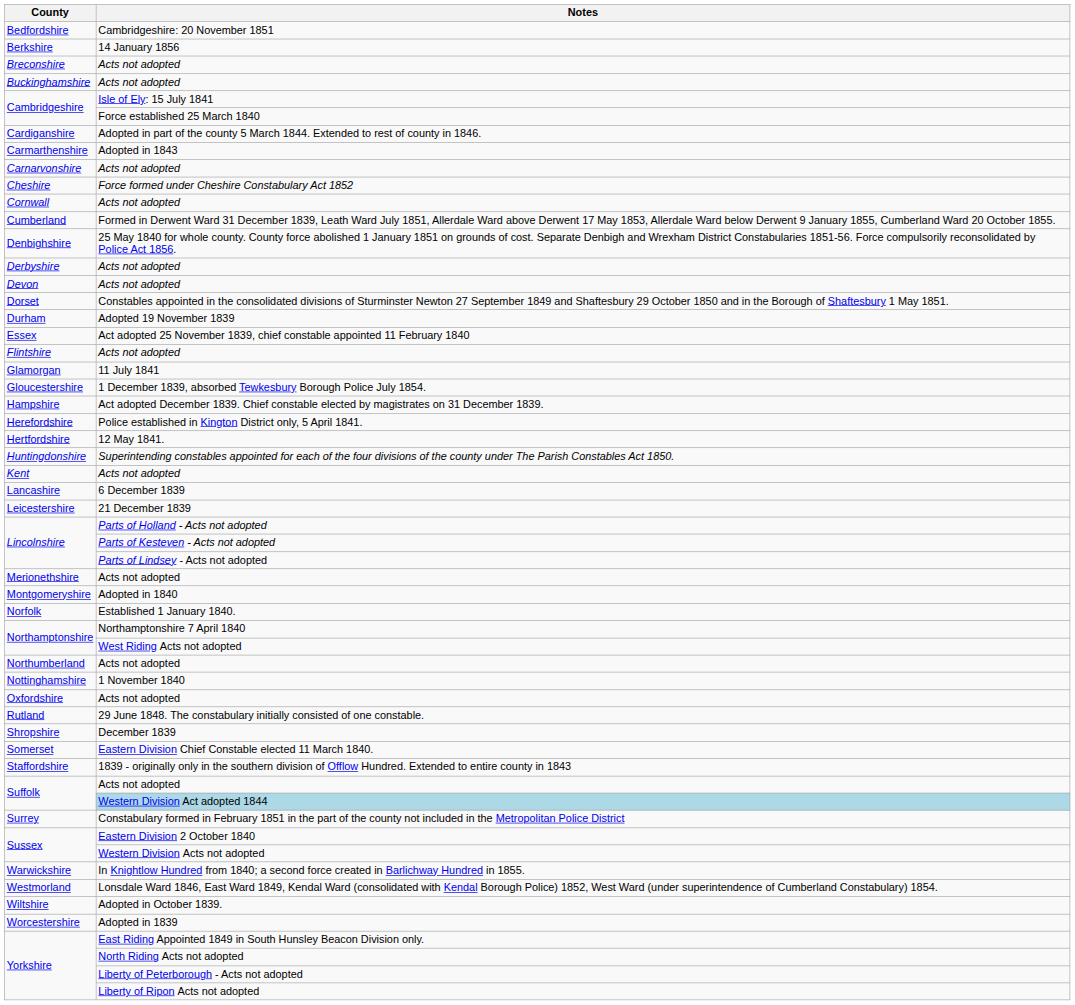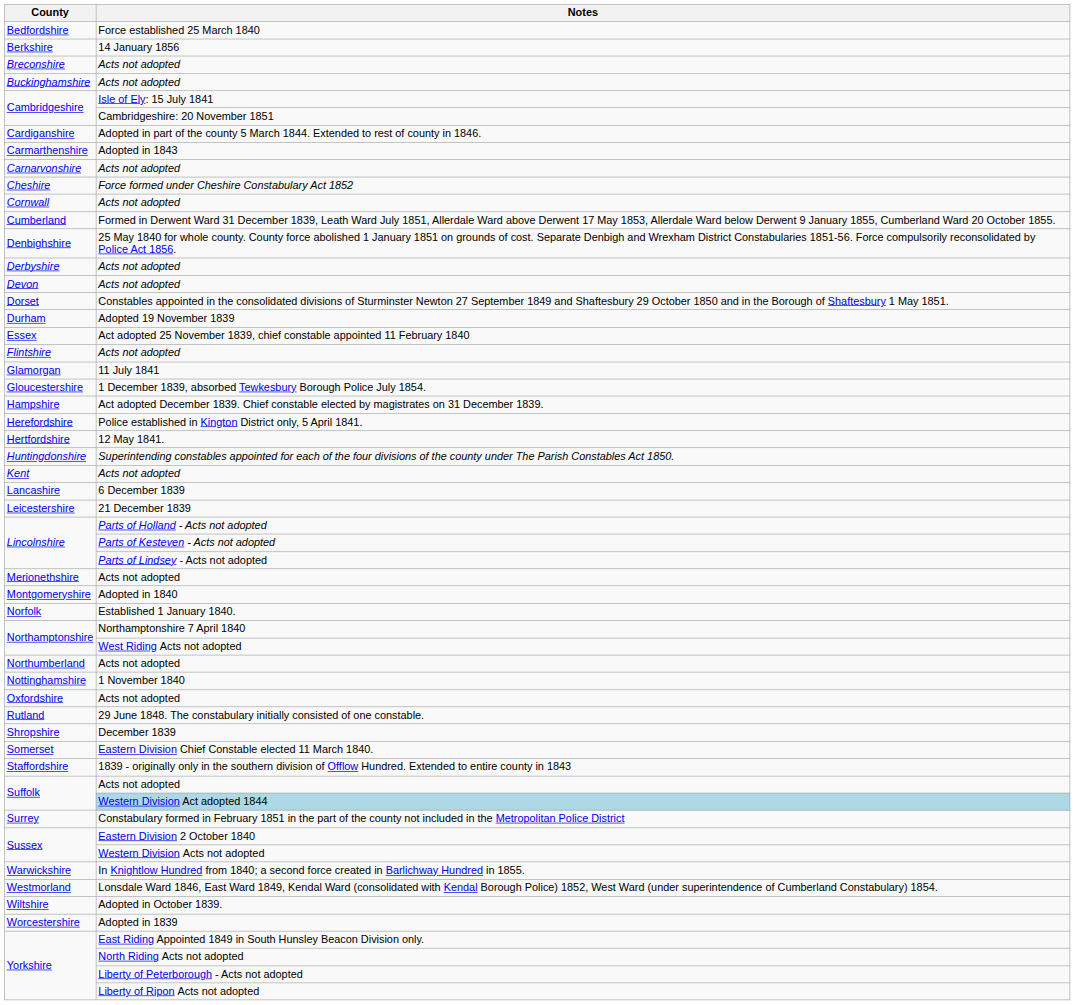(186, 30) Cambridgeshire: 20 November 1851 -> (179, 30) Force established 25 March 1840
(179, 116) Force established 25 March 1840 -> (186, 116) Cambridgeshire: 20 November 1851
